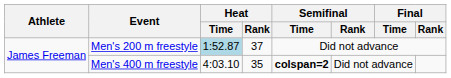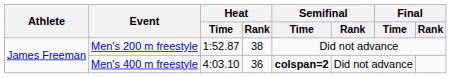(221, 47) lightblue background -> (221, 47) no background
(257, 47) 37 -> (257, 47) 38
(257, 64) 35 -> (257, 64) 36
